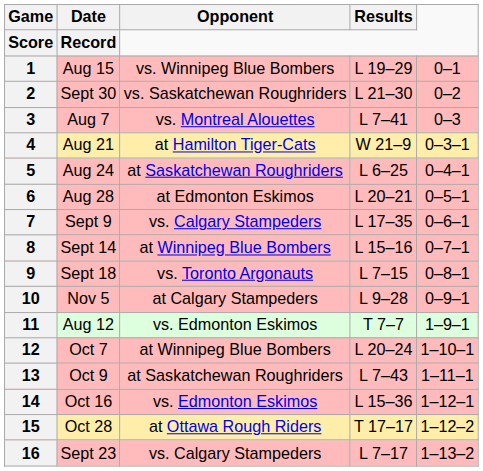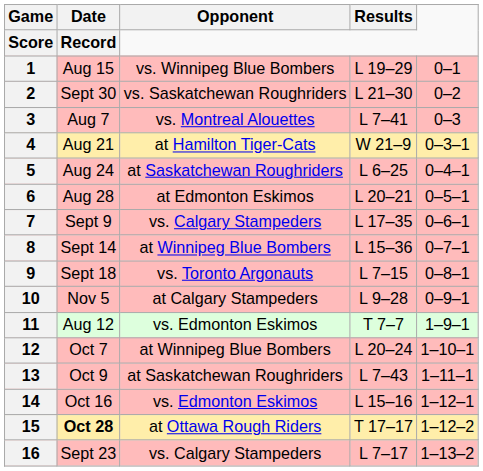(383, 247) L 15–16 -> (383, 247) L 15–36
(383, 401) L 15–36 -> (383, 401) L 15–16
(88, 427) normal -> (88, 427) bold
